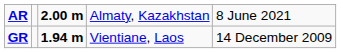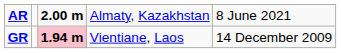(62, 37) no background -> (62, 37) pink background
